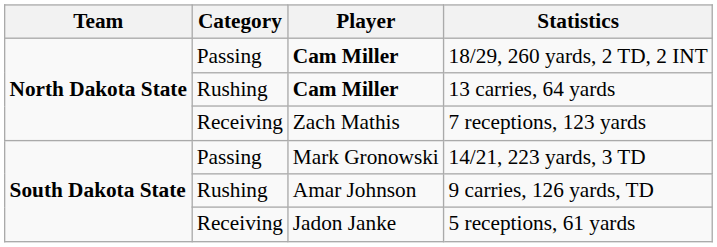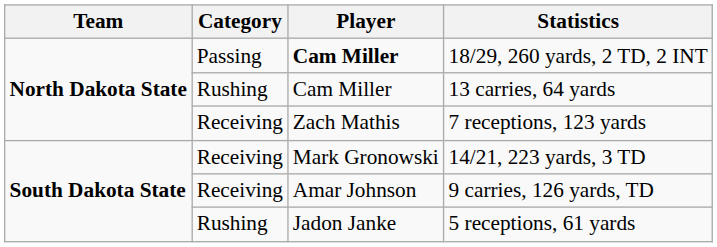(346, 89) bold -> (342, 89) normal
(229, 156) Passing -> (240, 156) Receiving
(232, 190) Rushing -> (240, 190) Receiving
(240, 224) Receiving -> (232, 224) Rushing
